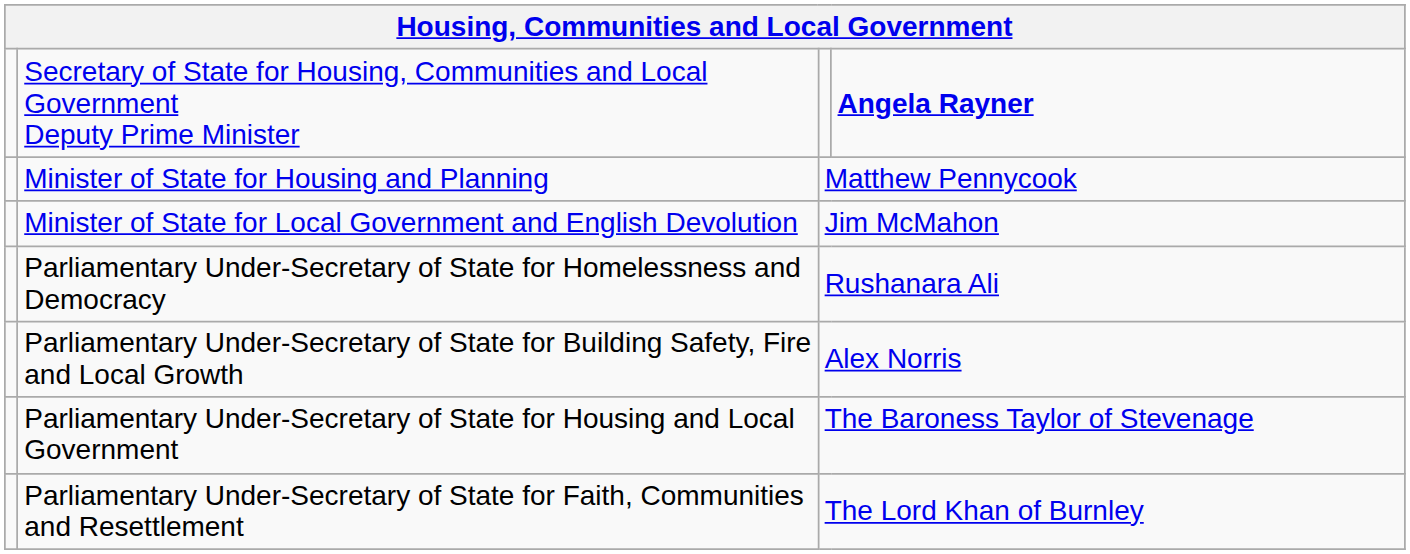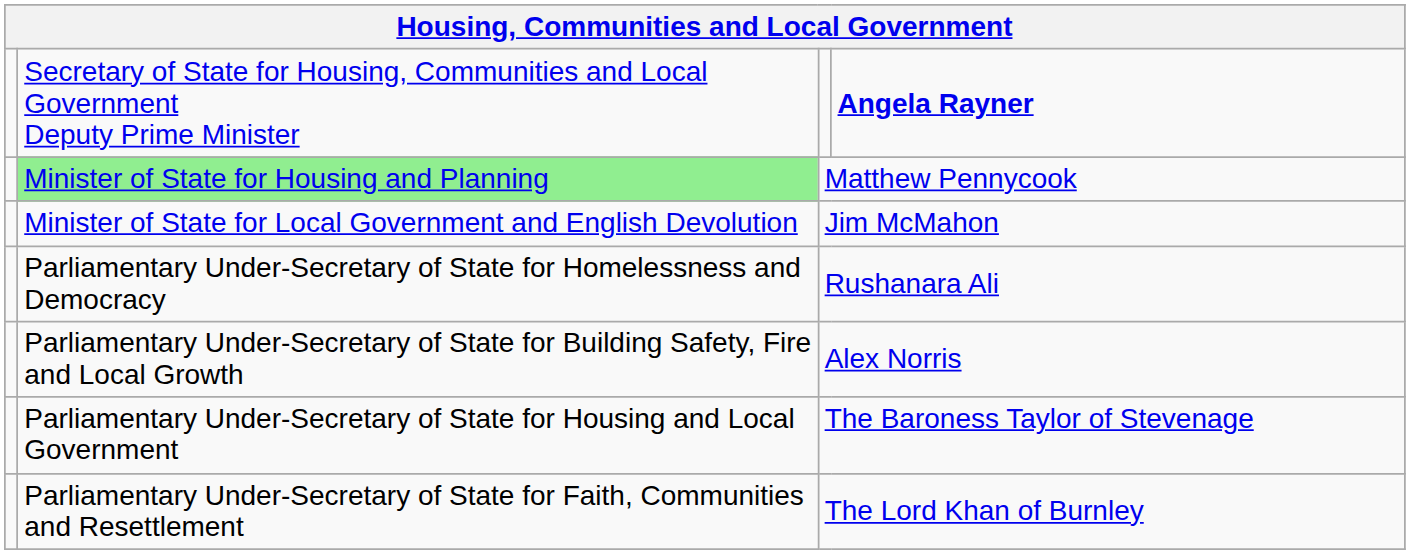(287, 178) no background -> (287, 178) lightgreen background
